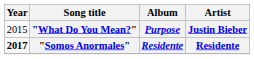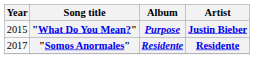(17, 45) bold -> (17, 45) normal
